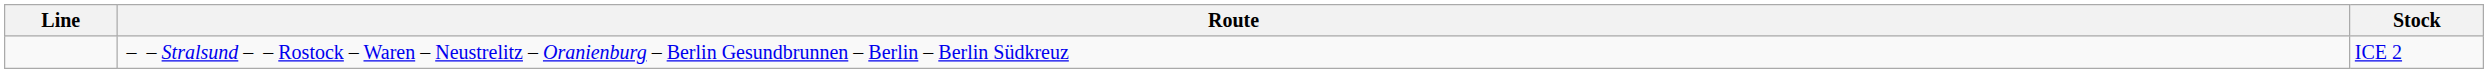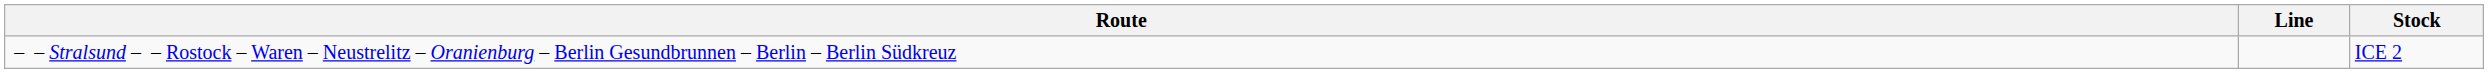columns swapped: (61, 20) <-> (1234, 20)
